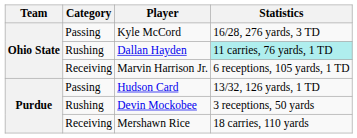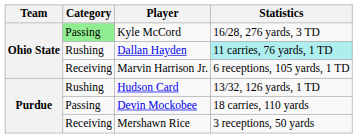(83, 32) no background -> (83, 32) lightgreen background
(83, 87) Passing -> (84, 87) Rushing
(84, 105) Rushing -> (83, 105) Passing
(264, 105) 3 receptions, 50 yards -> (261, 105) 18 carries, 110 yards
(261, 123) 18 carries, 110 yards -> (264, 123) 3 receptions, 50 yards
